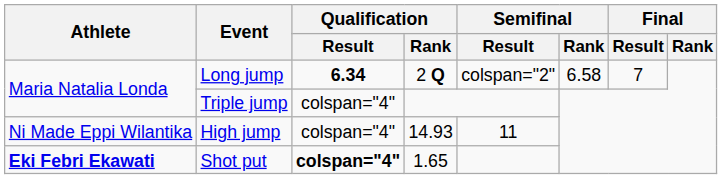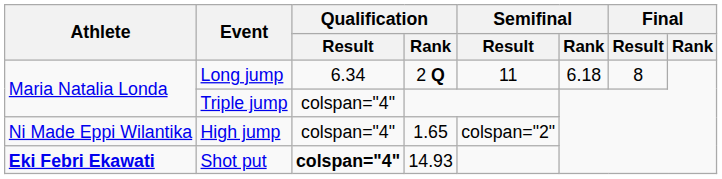(348, 74) bold -> (348, 74) normal
(508, 74) colspan="2" -> (508, 74) 11
(584, 74) 6.58 -> (584, 74) 6.18
(638, 74) 7 -> (638, 74) 8
(431, 131) 14.93 -> (431, 131) 1.65
(508, 131) 11 -> (508, 131) colspan="2"
(431, 160) 1.65 -> (431, 160) 14.93
